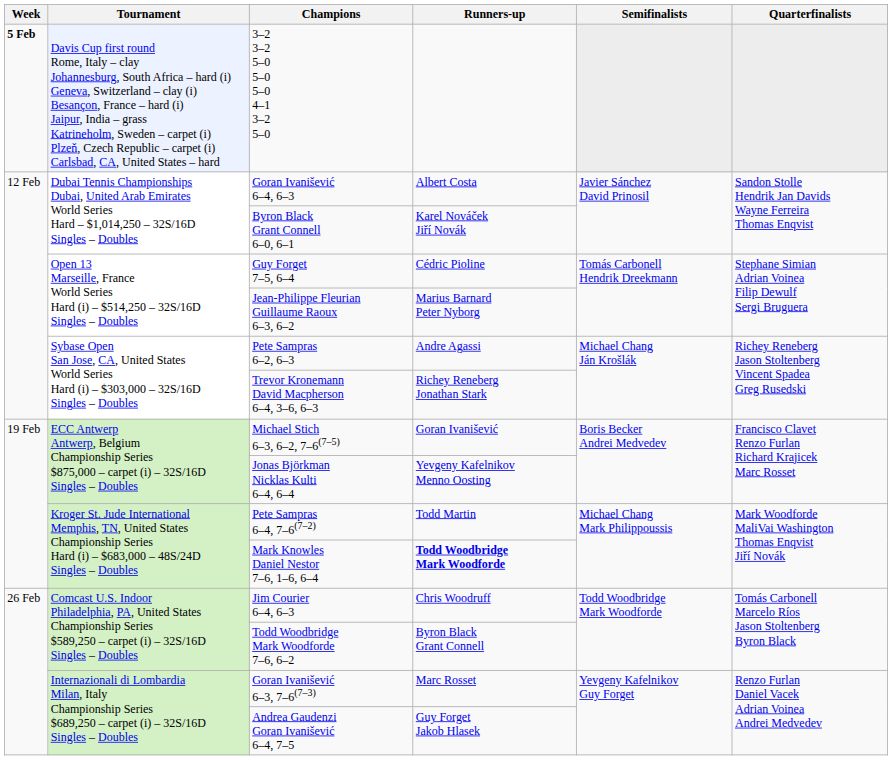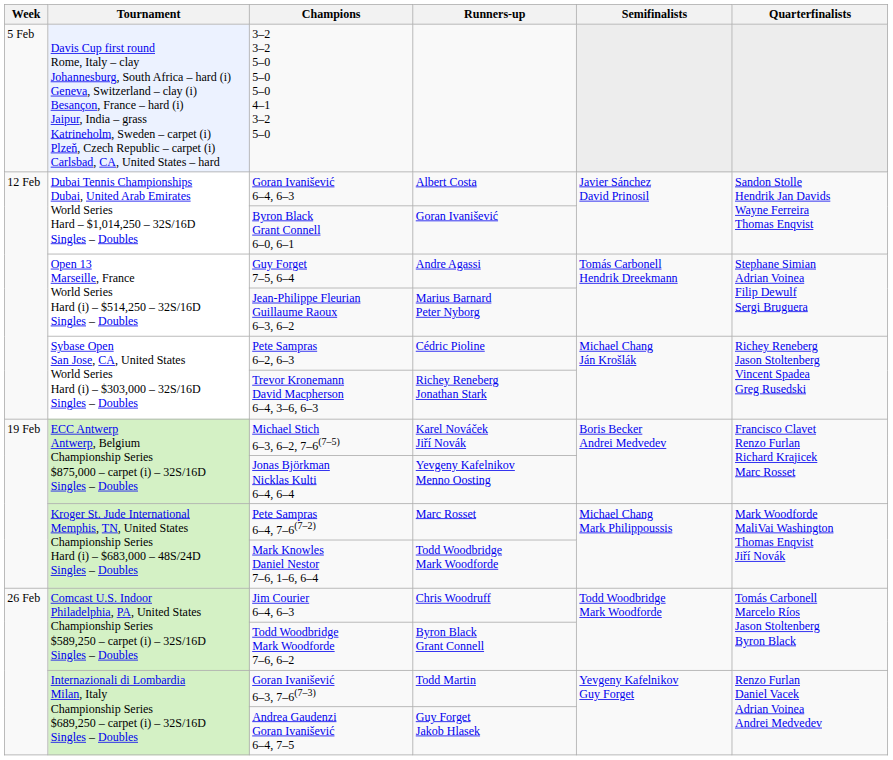(21, 34) bold -> (21, 34) normal
(452, 223) Karel Nováček Jiří Novák -> (457, 216) Goran Ivanišević
(450, 264) Cédric Pioline -> (448, 264) Andre Agassi
(448, 346) Andre Agassi -> (450, 346) Cédric Pioline
(457, 428) Goran Ivanišević -> (452, 436) Karel Nováček Jiří Novák
(446, 513) Todd Martin -> (446, 513) Marc Rosset
(462, 557) bold -> (459, 557) normal
(446, 680) Marc Rosset -> (446, 680) Todd Martin
